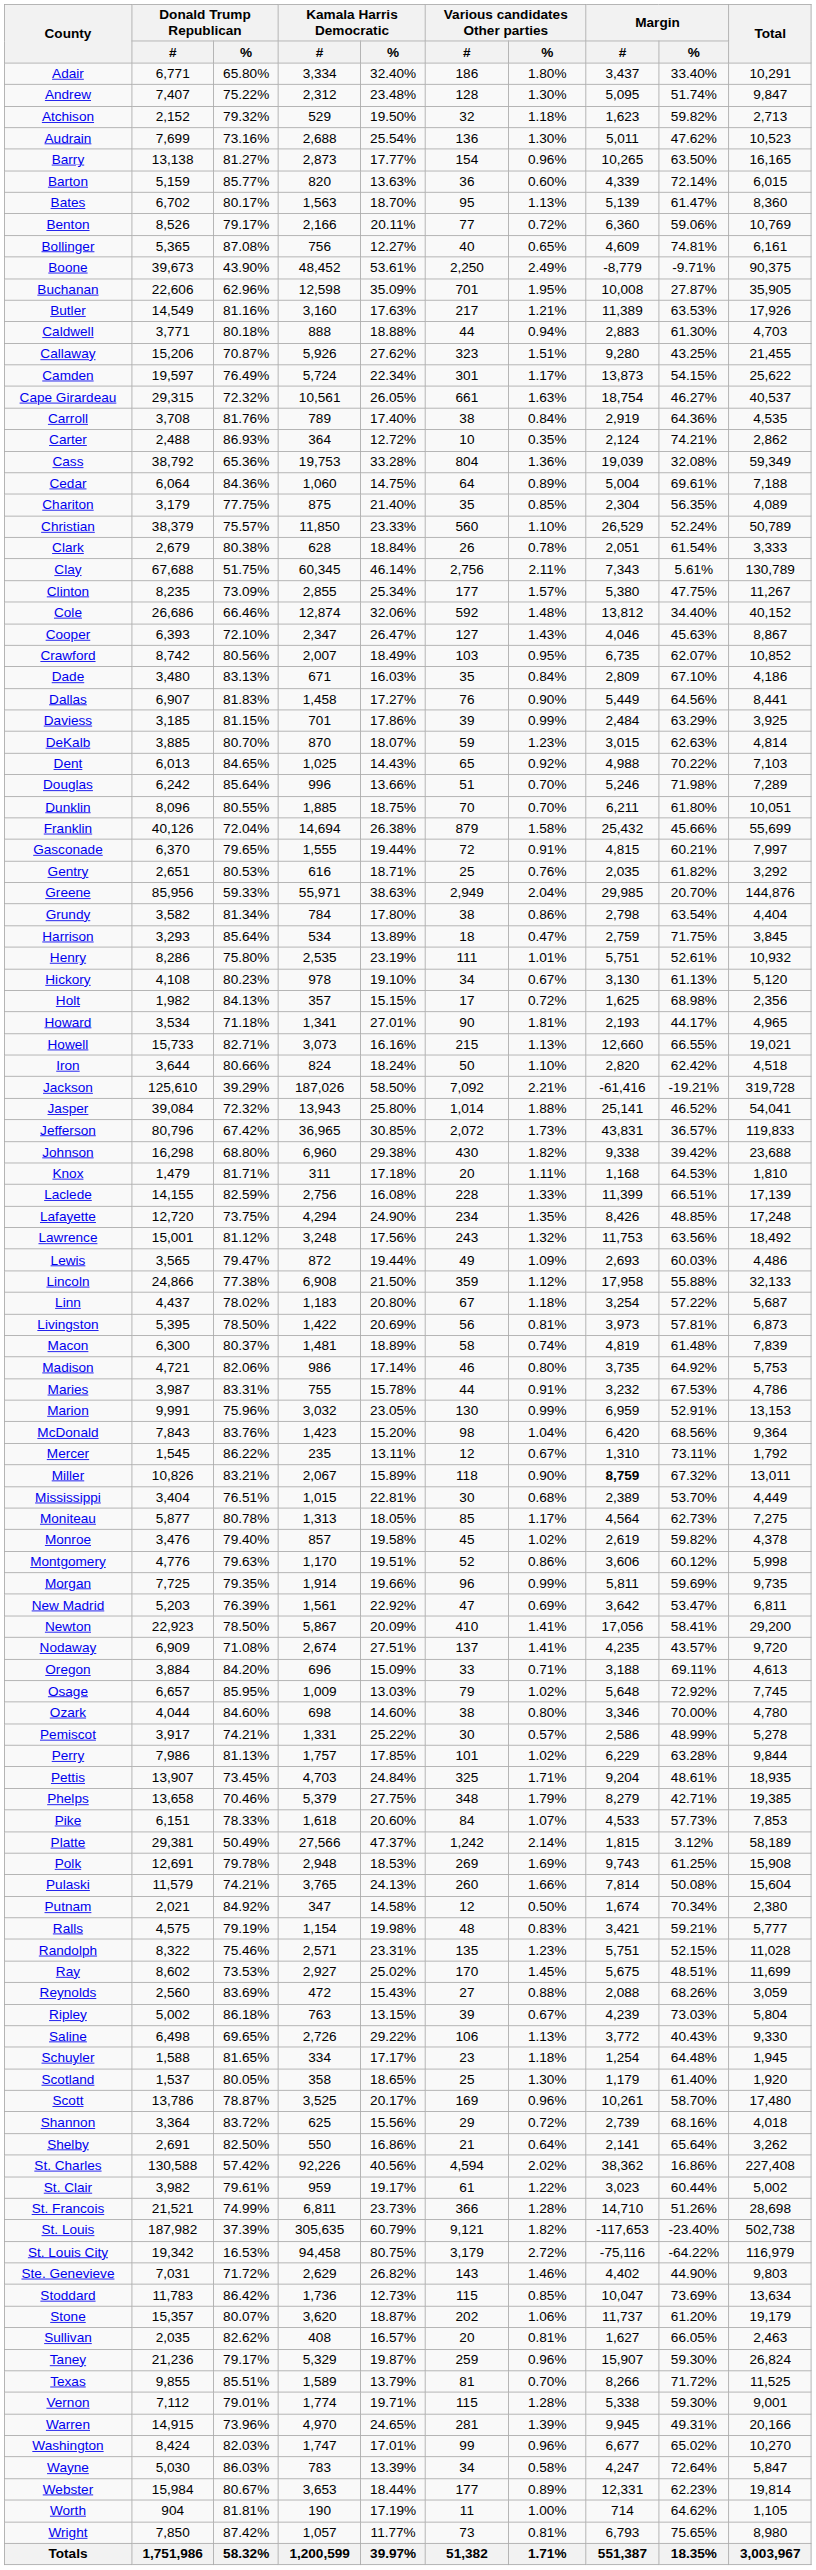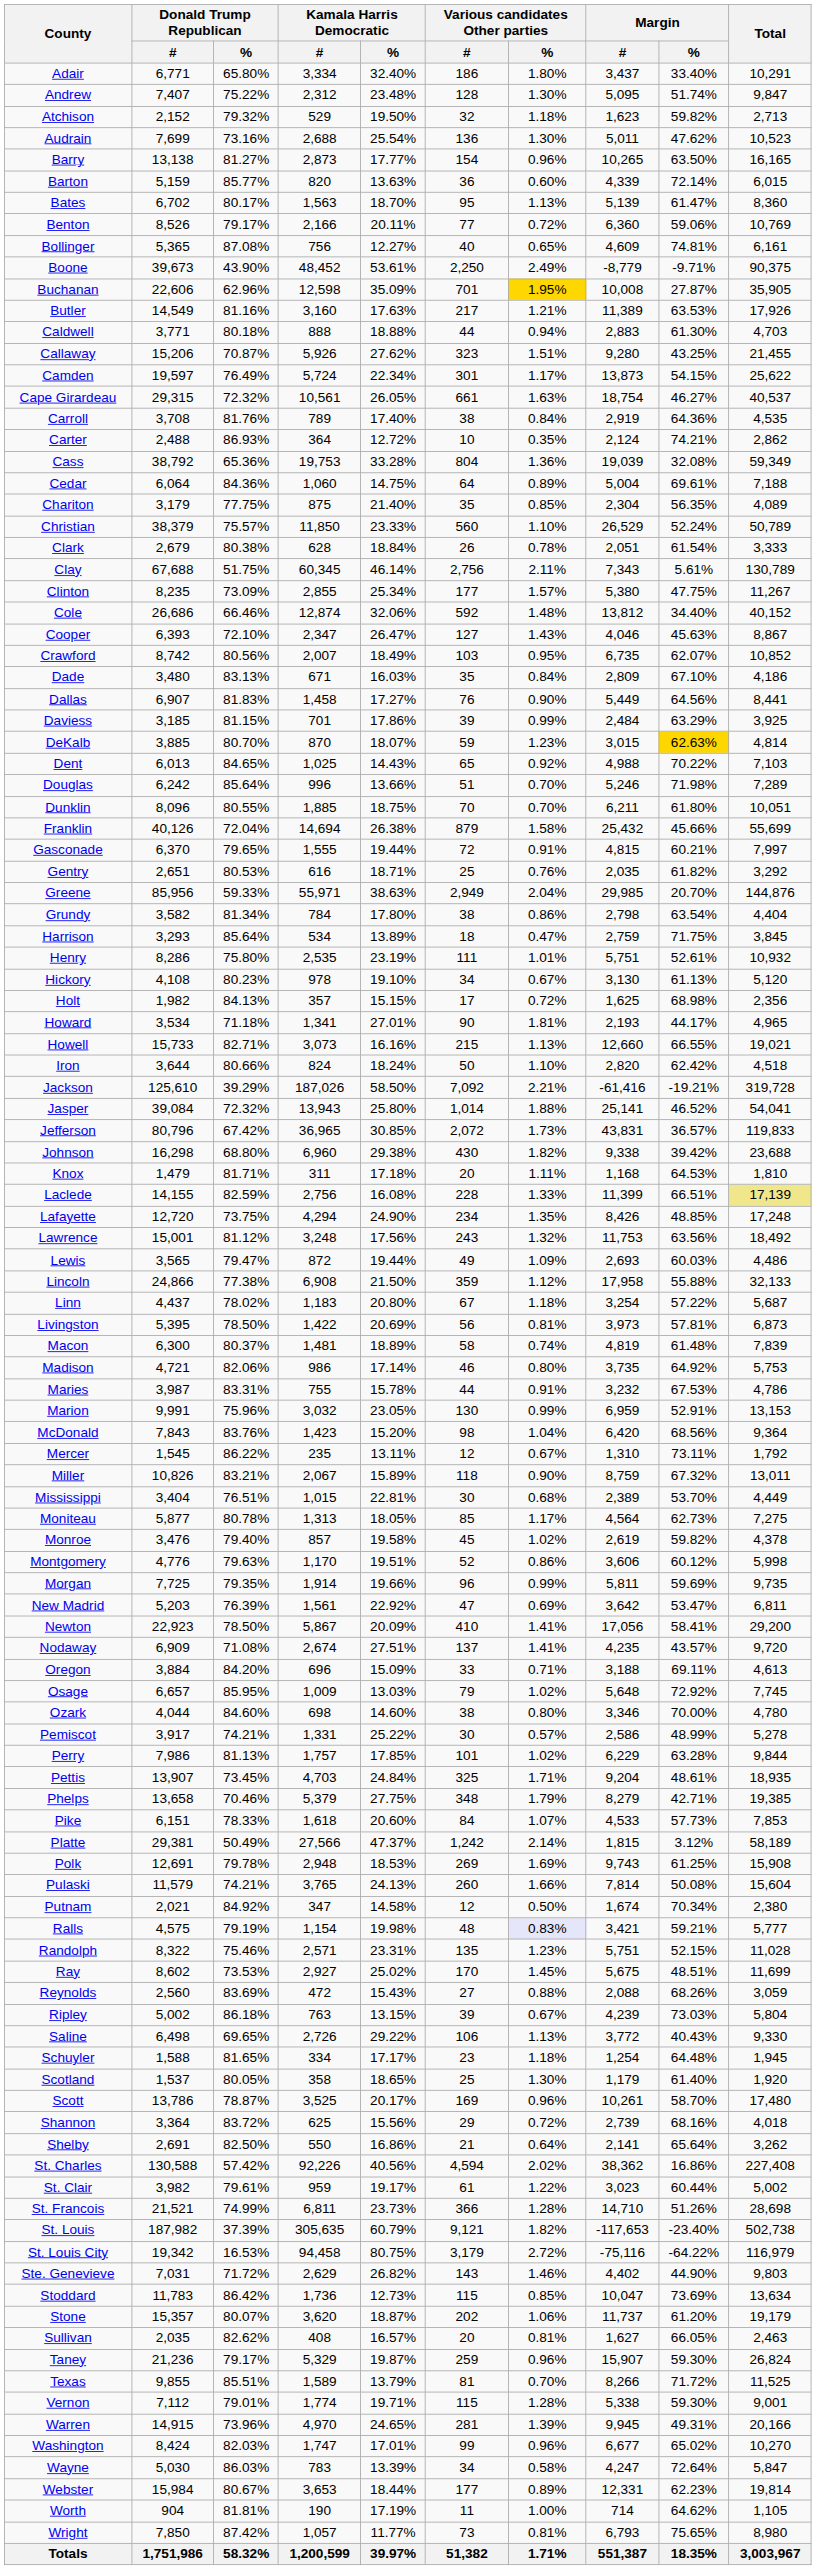(547, 289) no background -> (547, 289) gold background
(694, 742) no background -> (694, 742) gold background
(770, 1195) no background -> (770, 1195) khaki background
(622, 1475) bold -> (622, 1475) normal
(547, 1928) no background -> (547, 1928) lavender background
